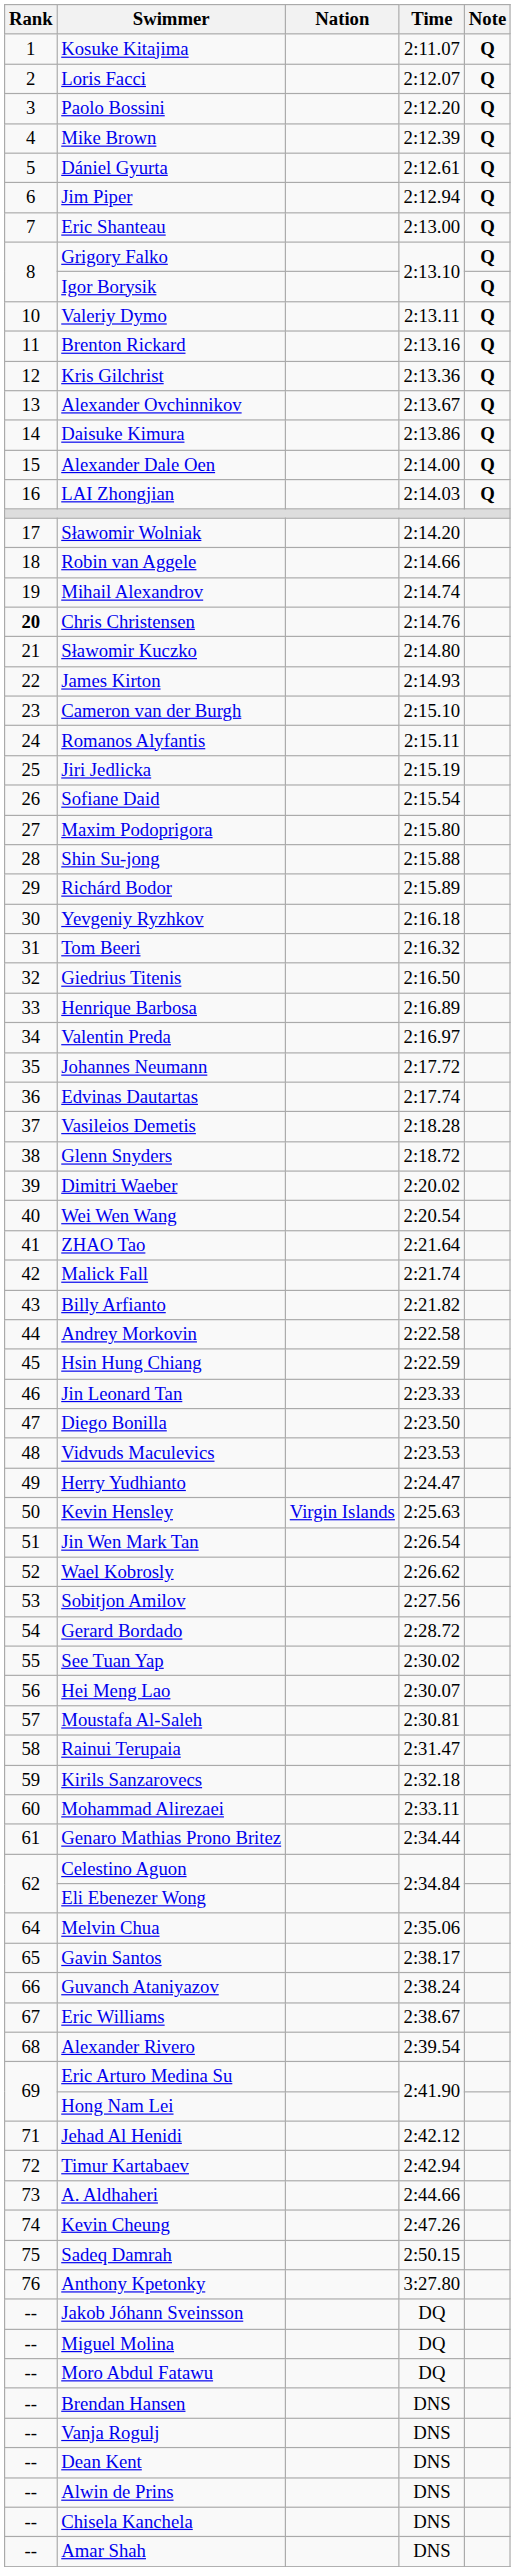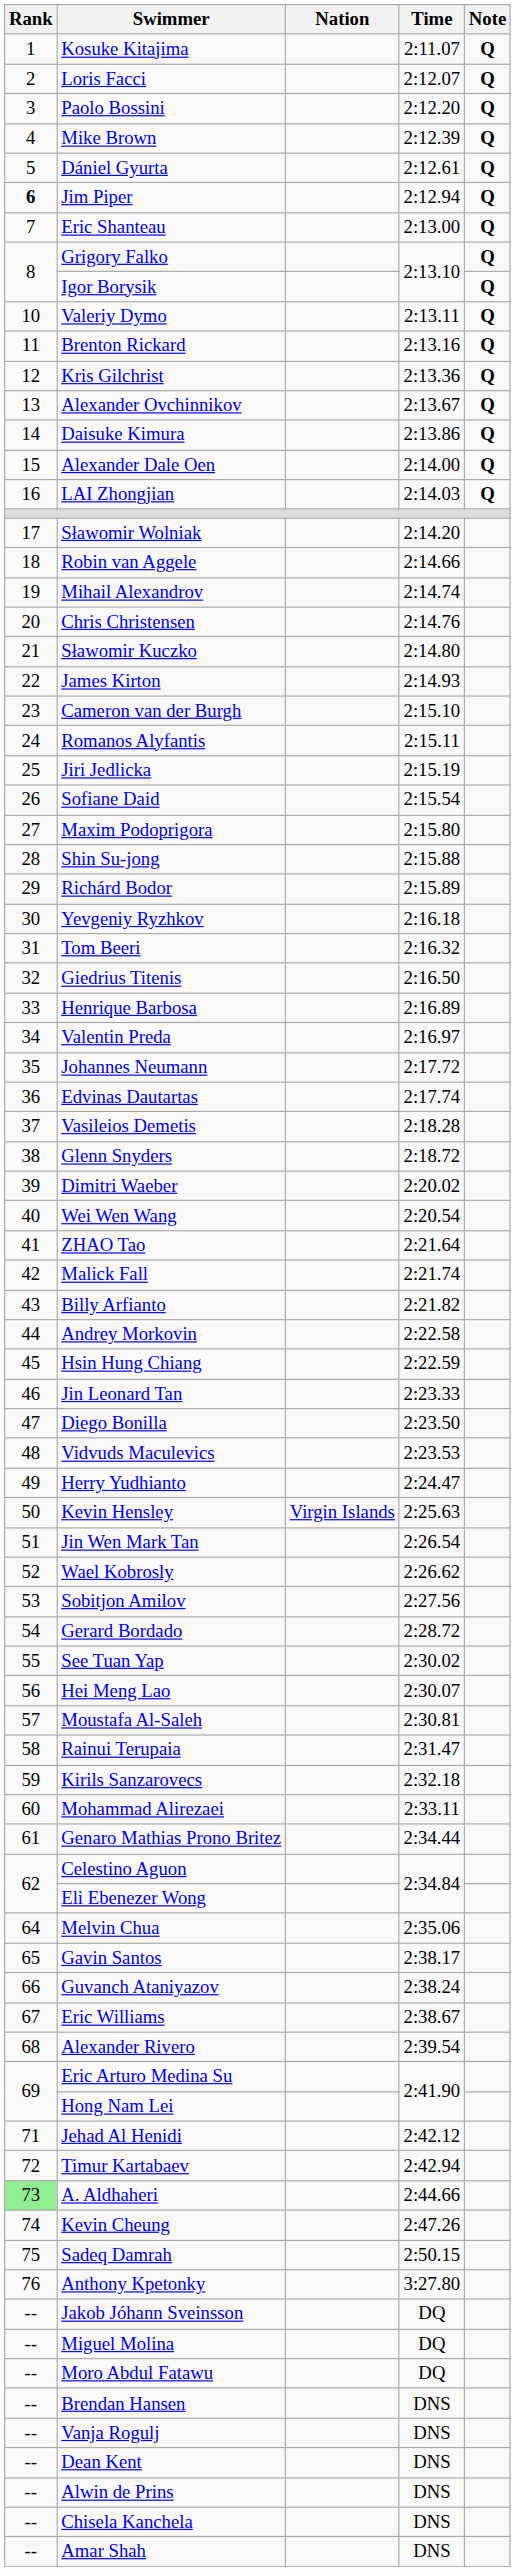(31, 197) normal -> (31, 197) bold
(31, 621) bold -> (31, 621) normal
(31, 2195) no background -> (31, 2195) lightgreen background
